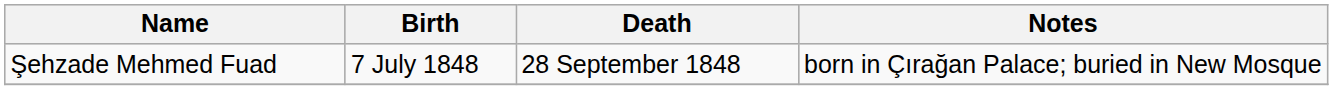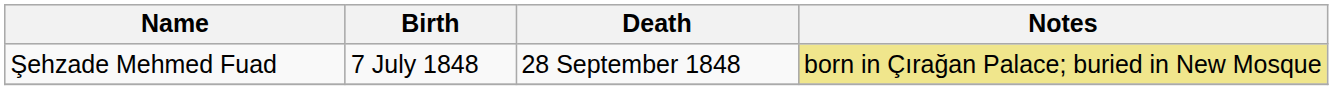(1063, 63) no background -> (1063, 63) khaki background
